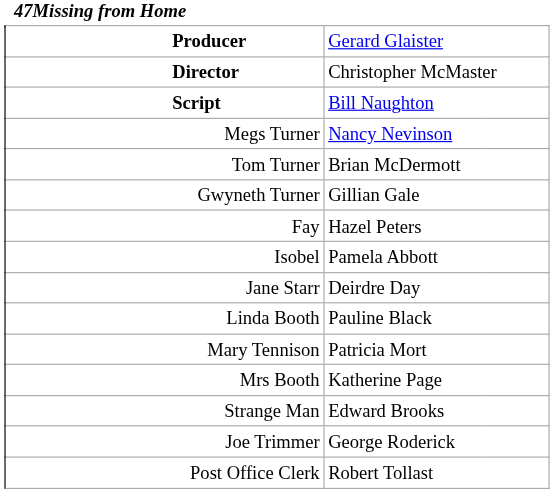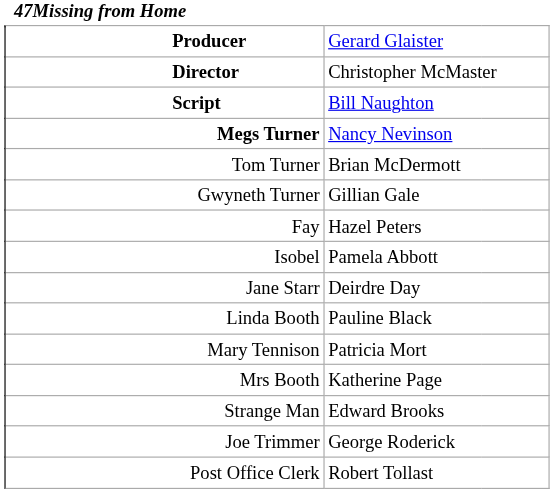(272, 133) normal -> (268, 133) bold
